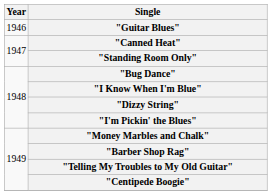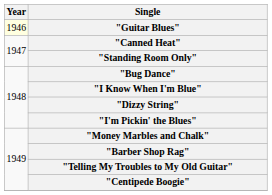(16, 27) no background -> (16, 27) lightyellow background
